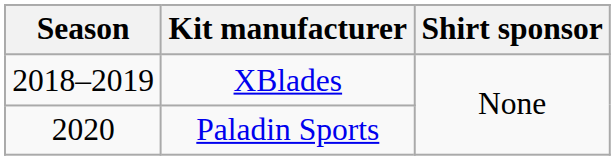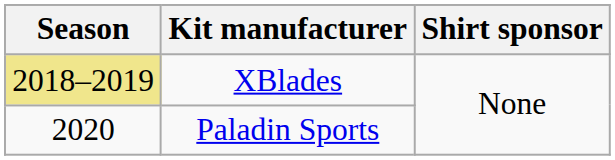(83, 79) no background -> (83, 79) khaki background
